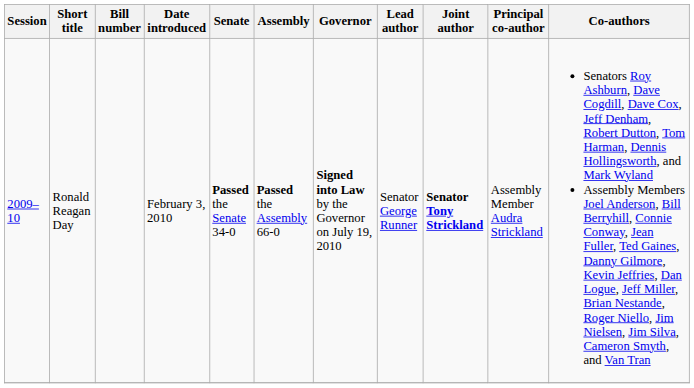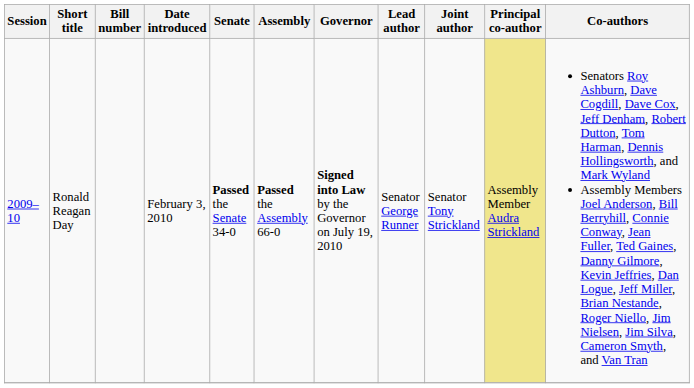(455, 210) bold -> (454, 210) normal
(517, 210) no background -> (513, 210) khaki background
